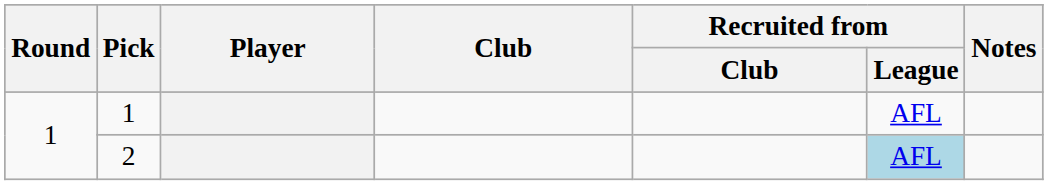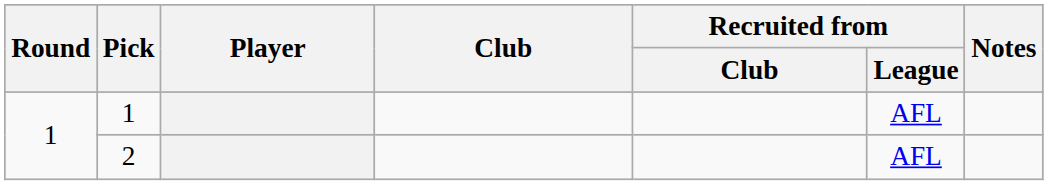(916, 156) lightblue background -> (916, 156) no background
